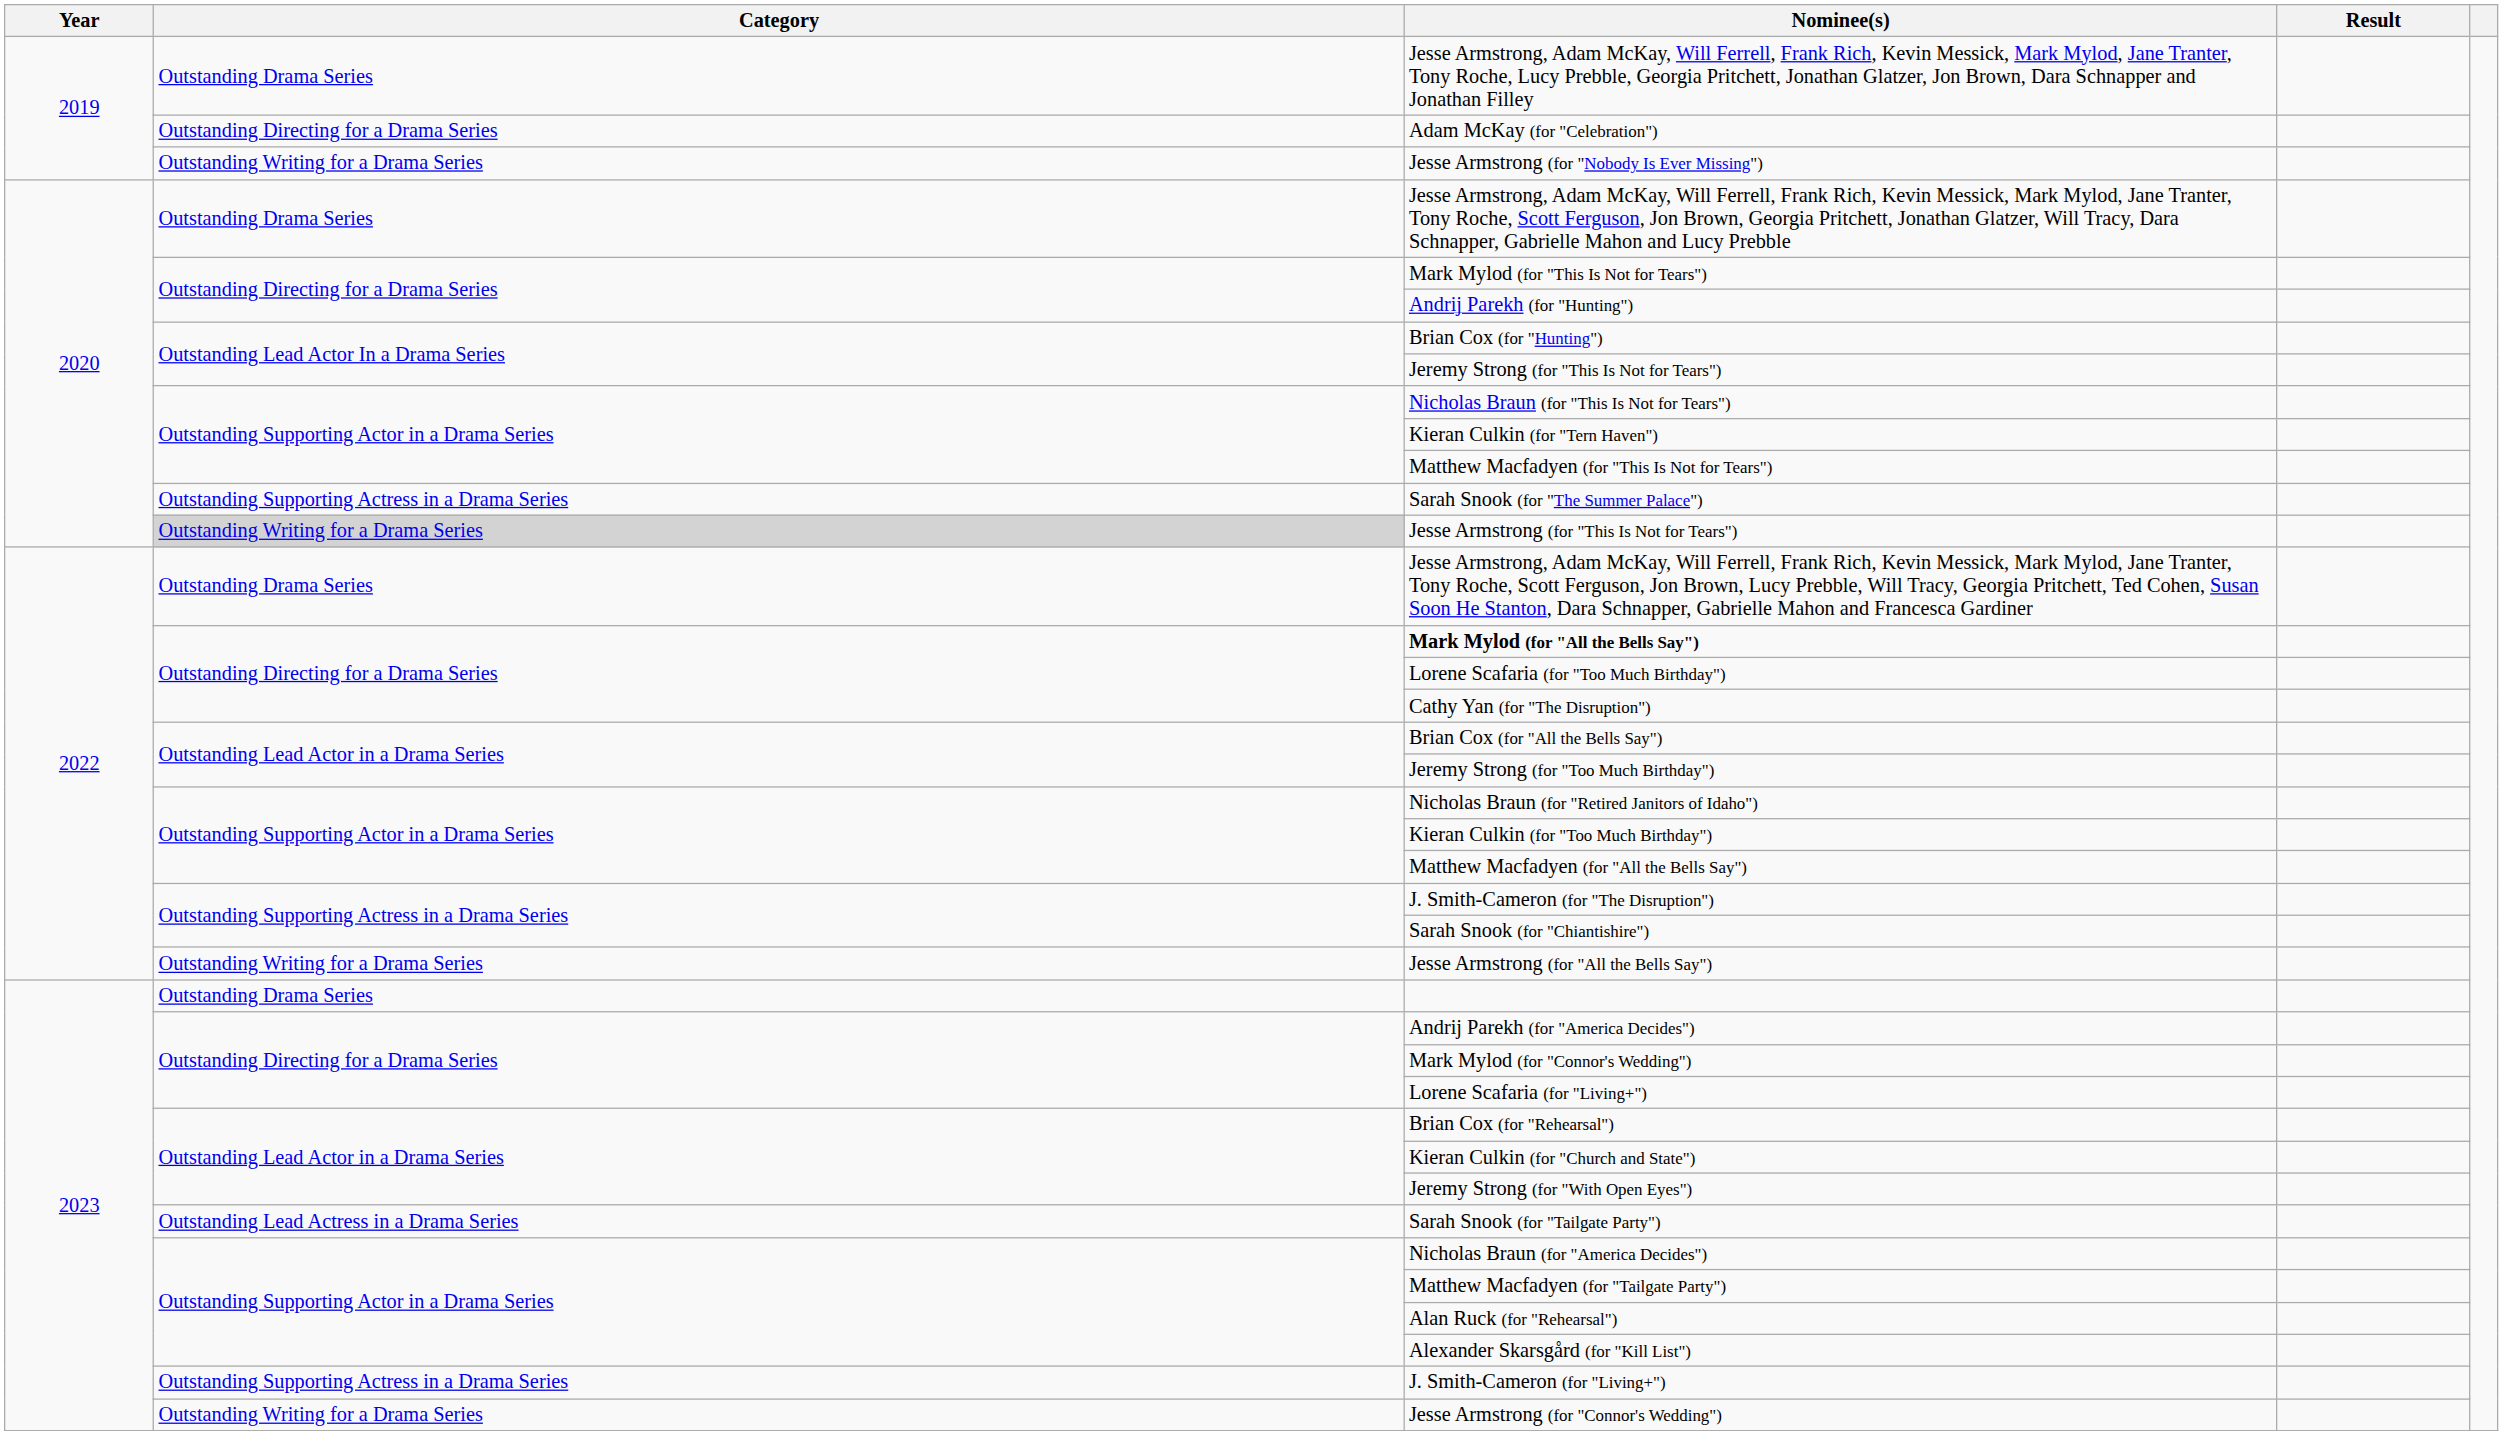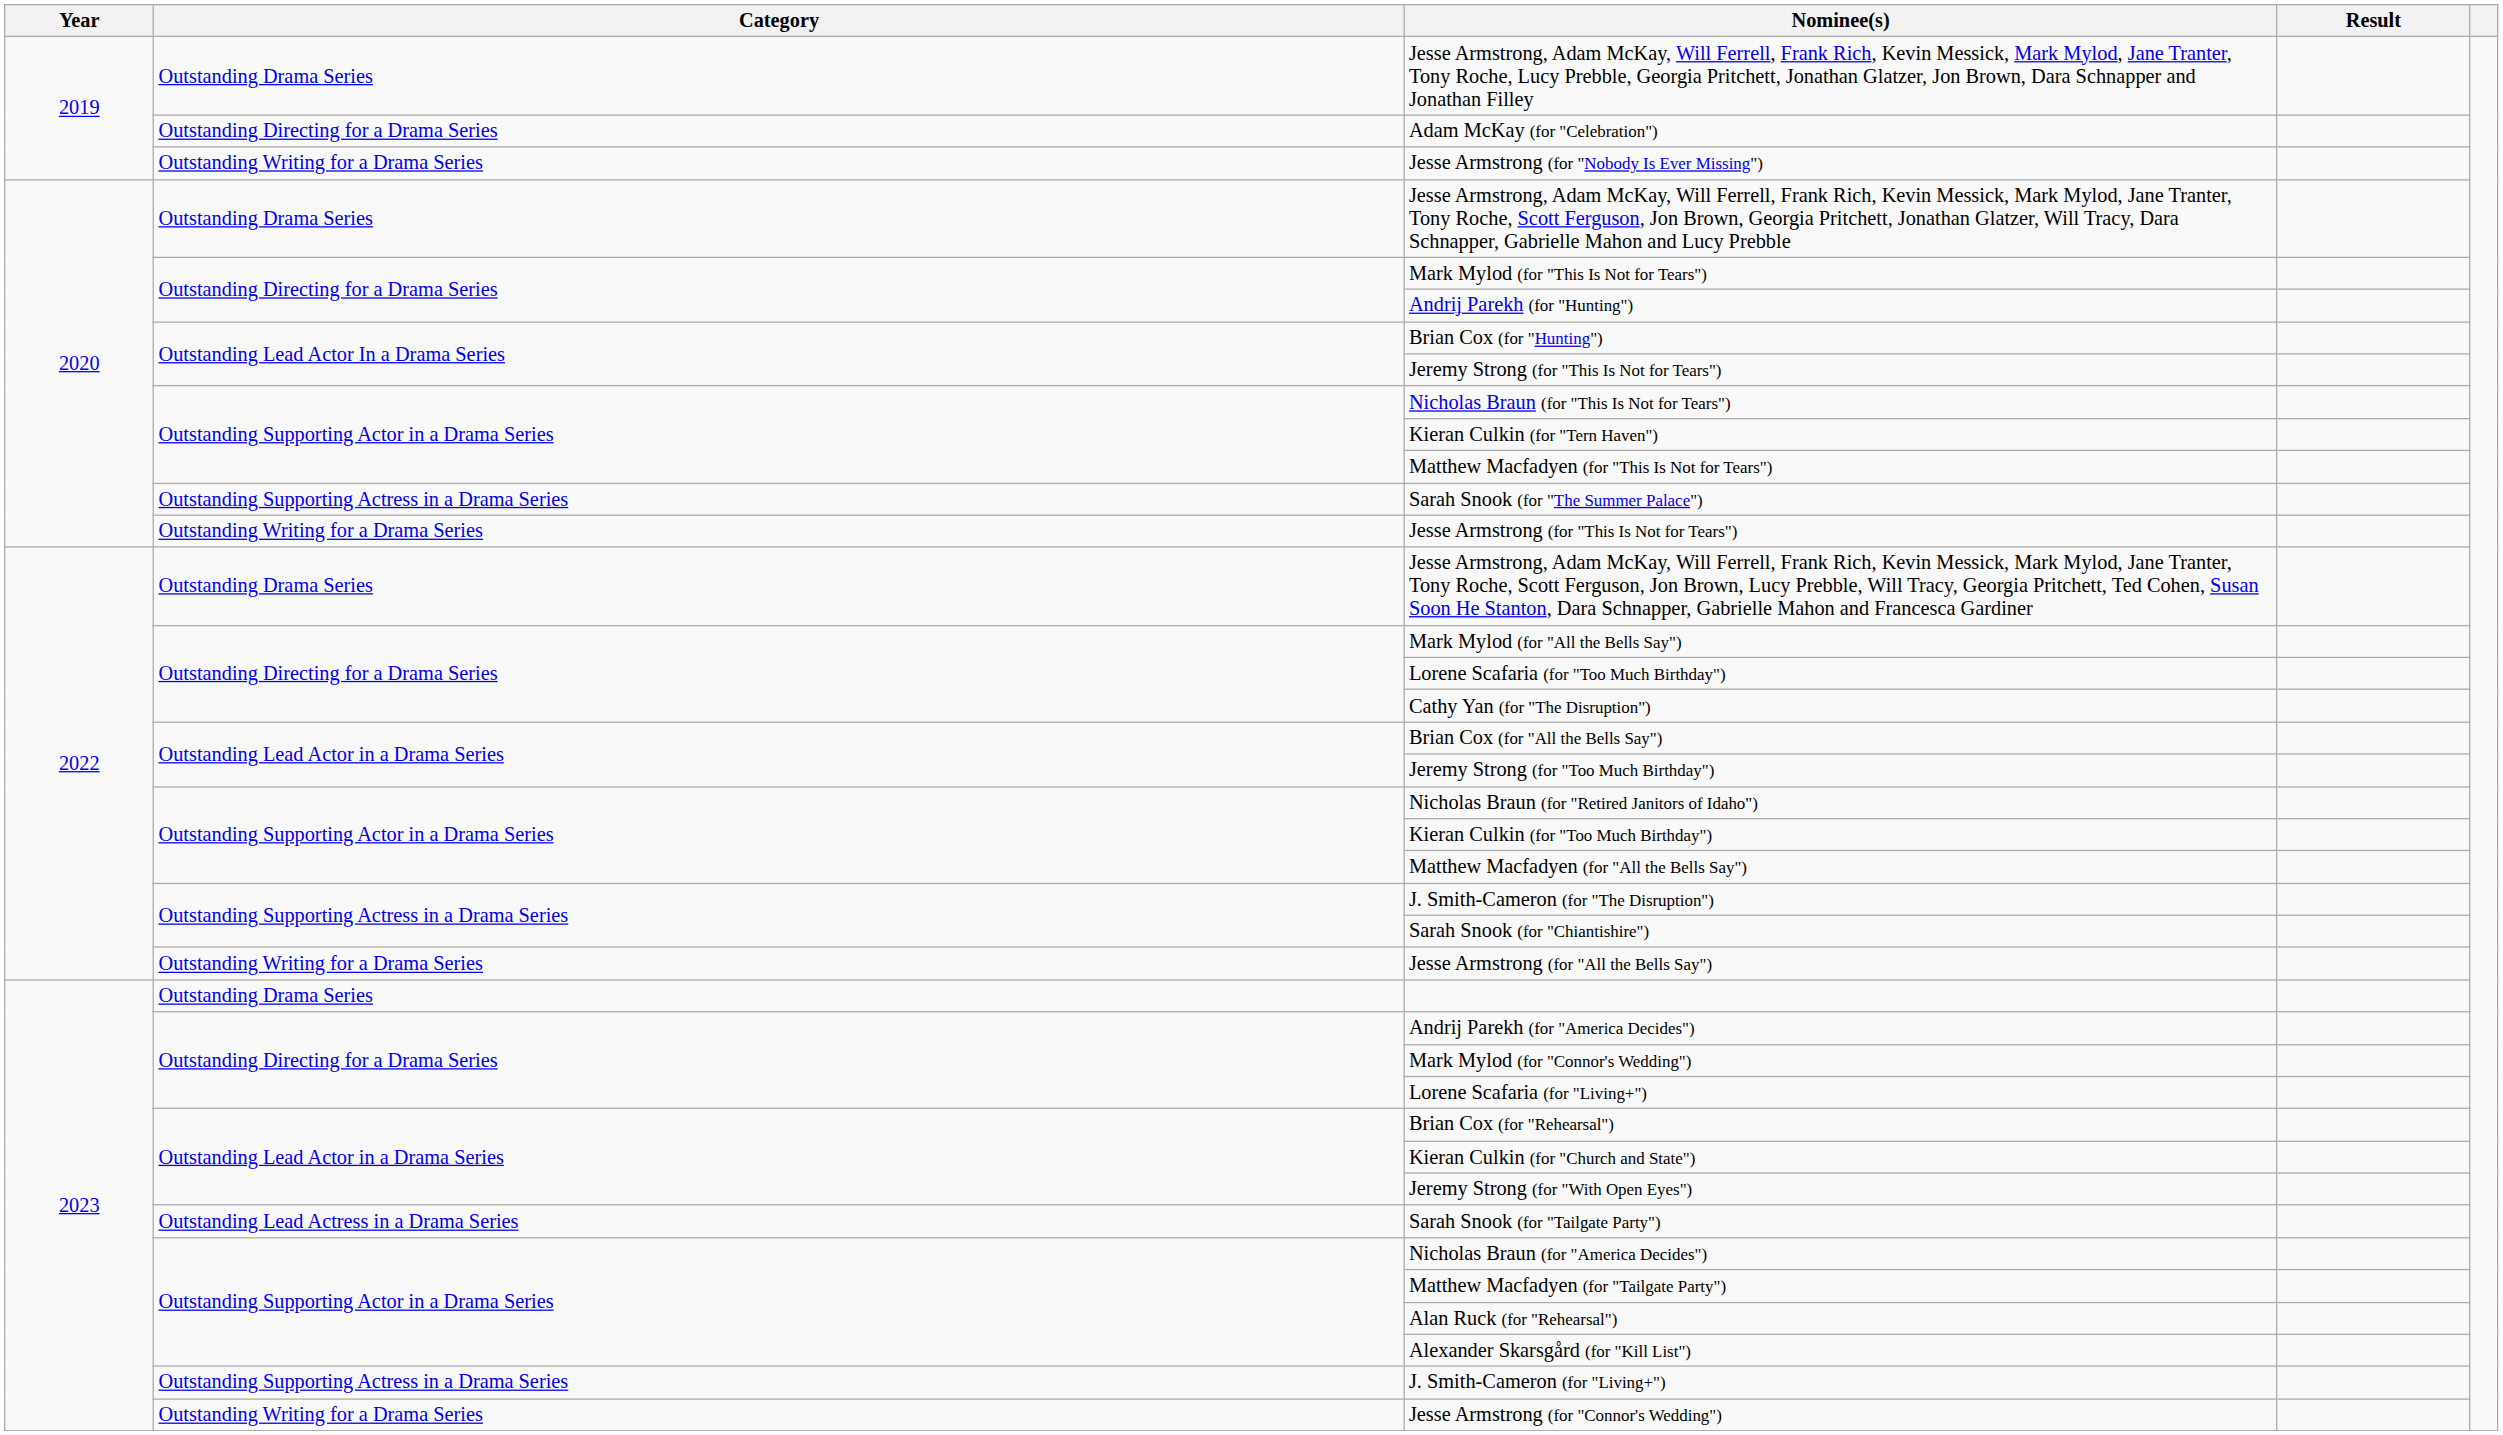(321, 530) lightgrey background -> (321, 530) no background
(1554, 641) bold -> (1545, 641) normal
